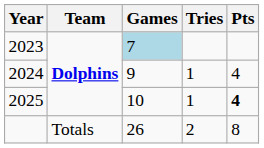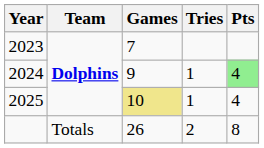(131, 45) lightblue background -> (131, 45) no background
(236, 73) no background -> (236, 73) lightgreen background
(135, 101) no background -> (135, 101) khaki background
(236, 101) bold -> (236, 101) normal
